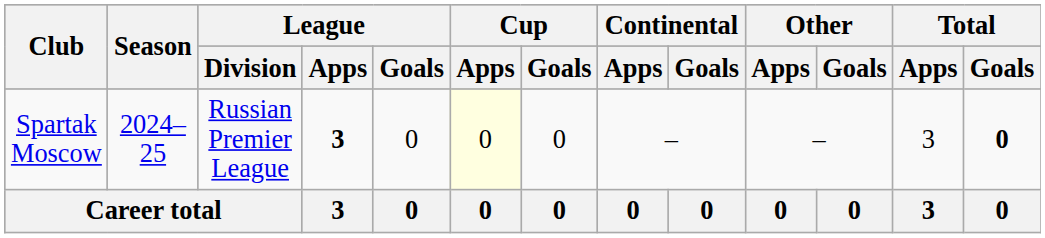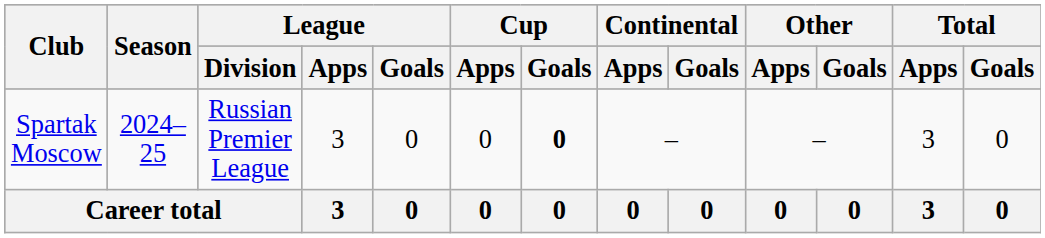(338, 138) bold -> (338, 138) normal
(485, 138) lightyellow background -> (485, 138) no background
(559, 138) normal -> (559, 138) bold
(1002, 138) bold -> (1002, 138) normal
